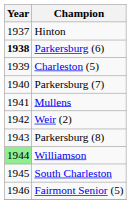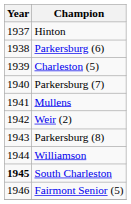(18, 48) bold -> (18, 48) normal
(18, 155) lightgreen background -> (18, 155) no background
(18, 173) normal -> (18, 173) bold
